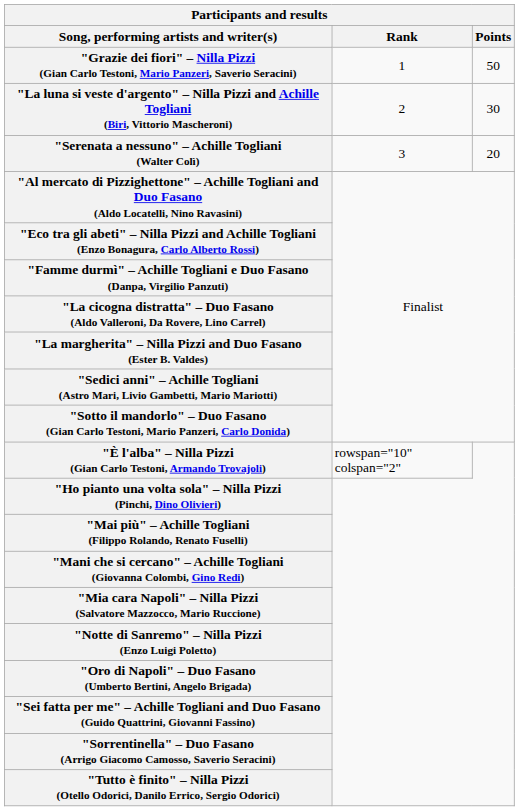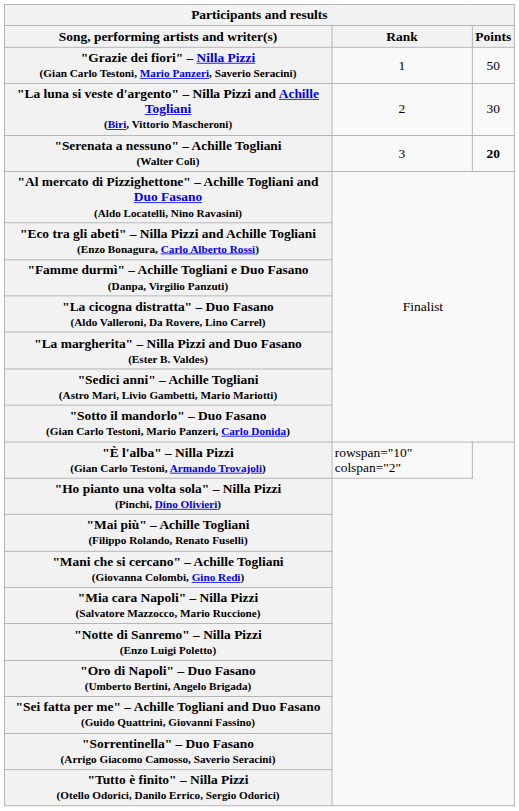(493, 153) normal -> (493, 153) bold
